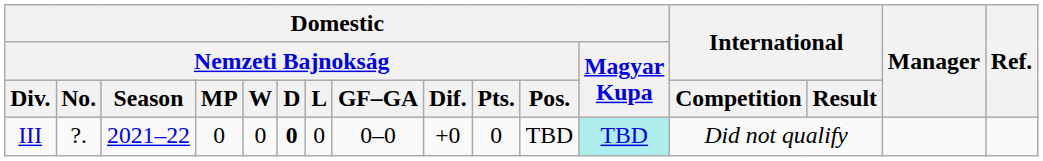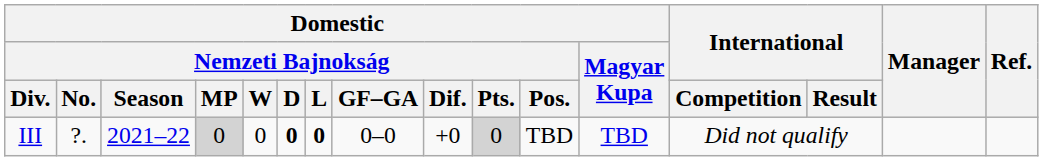(219, 135) no background -> (219, 135) lightgrey background
(319, 135) normal -> (319, 135) bold
(496, 135) no background -> (496, 135) lightgrey background
(624, 135) paleturquoise background -> (624, 135) no background
